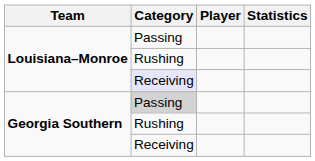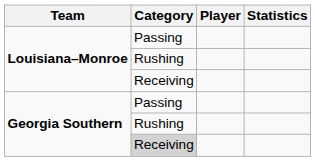(164, 80) lavender background -> (164, 80) no background
(158, 102) lightgrey background -> (158, 102) no background
(164, 145) no background -> (164, 145) lightgrey background
